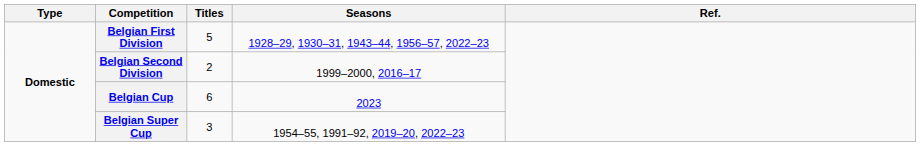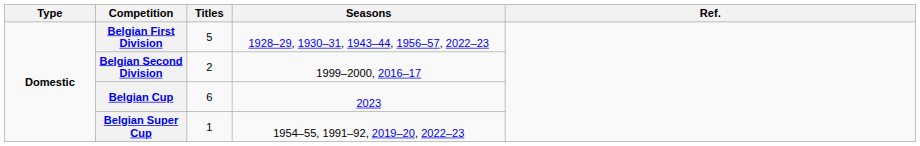(209, 127) 3 -> (209, 127) 1
